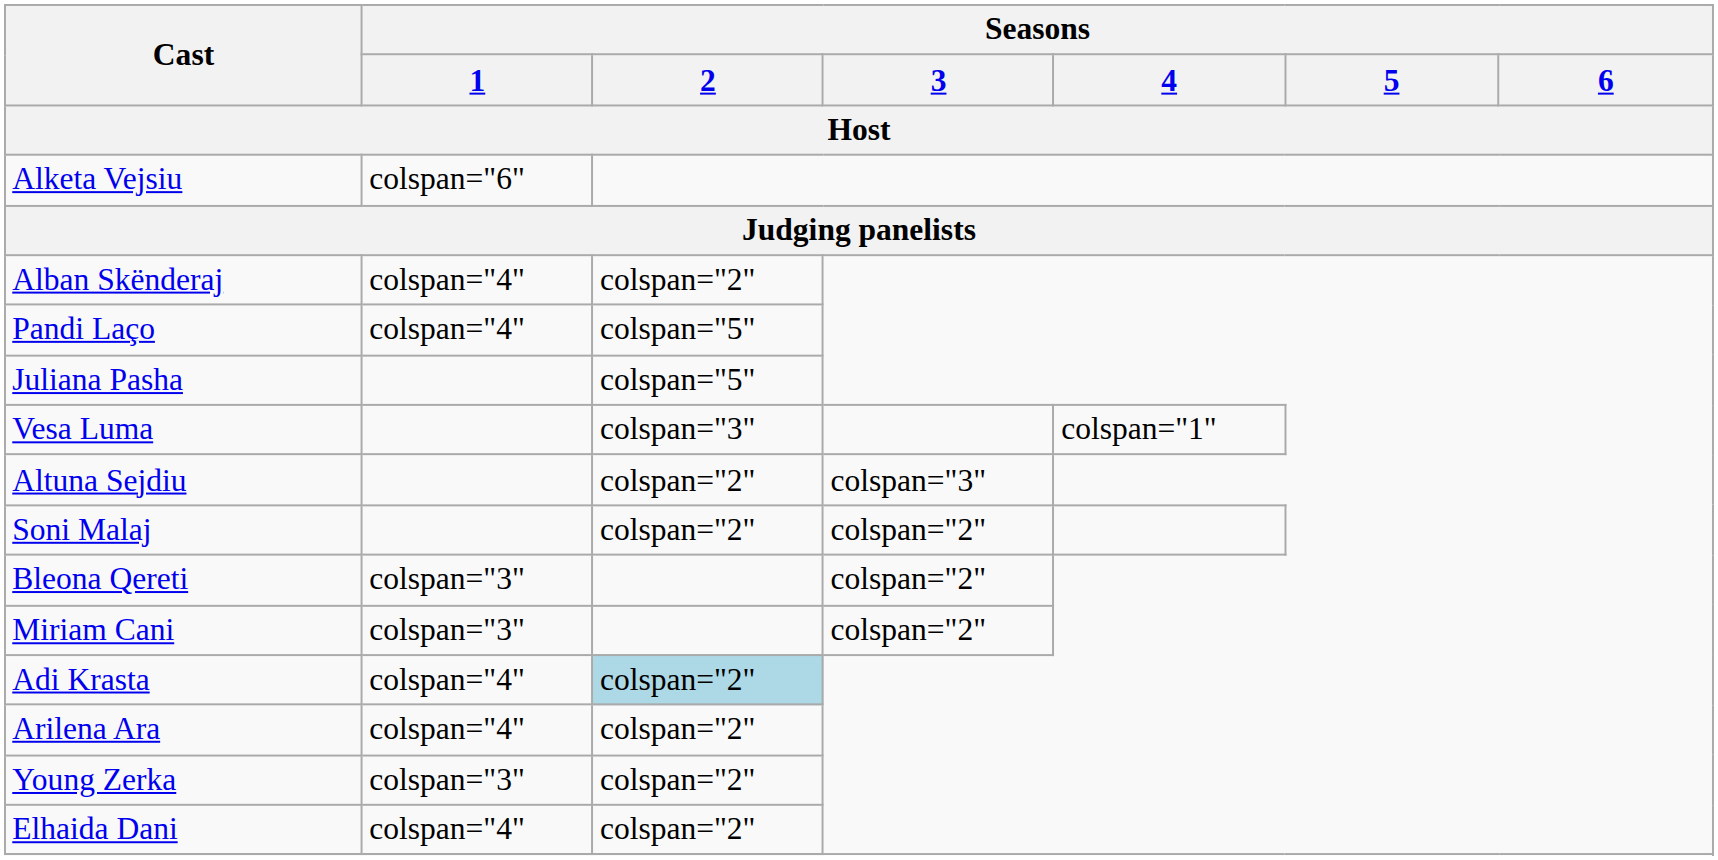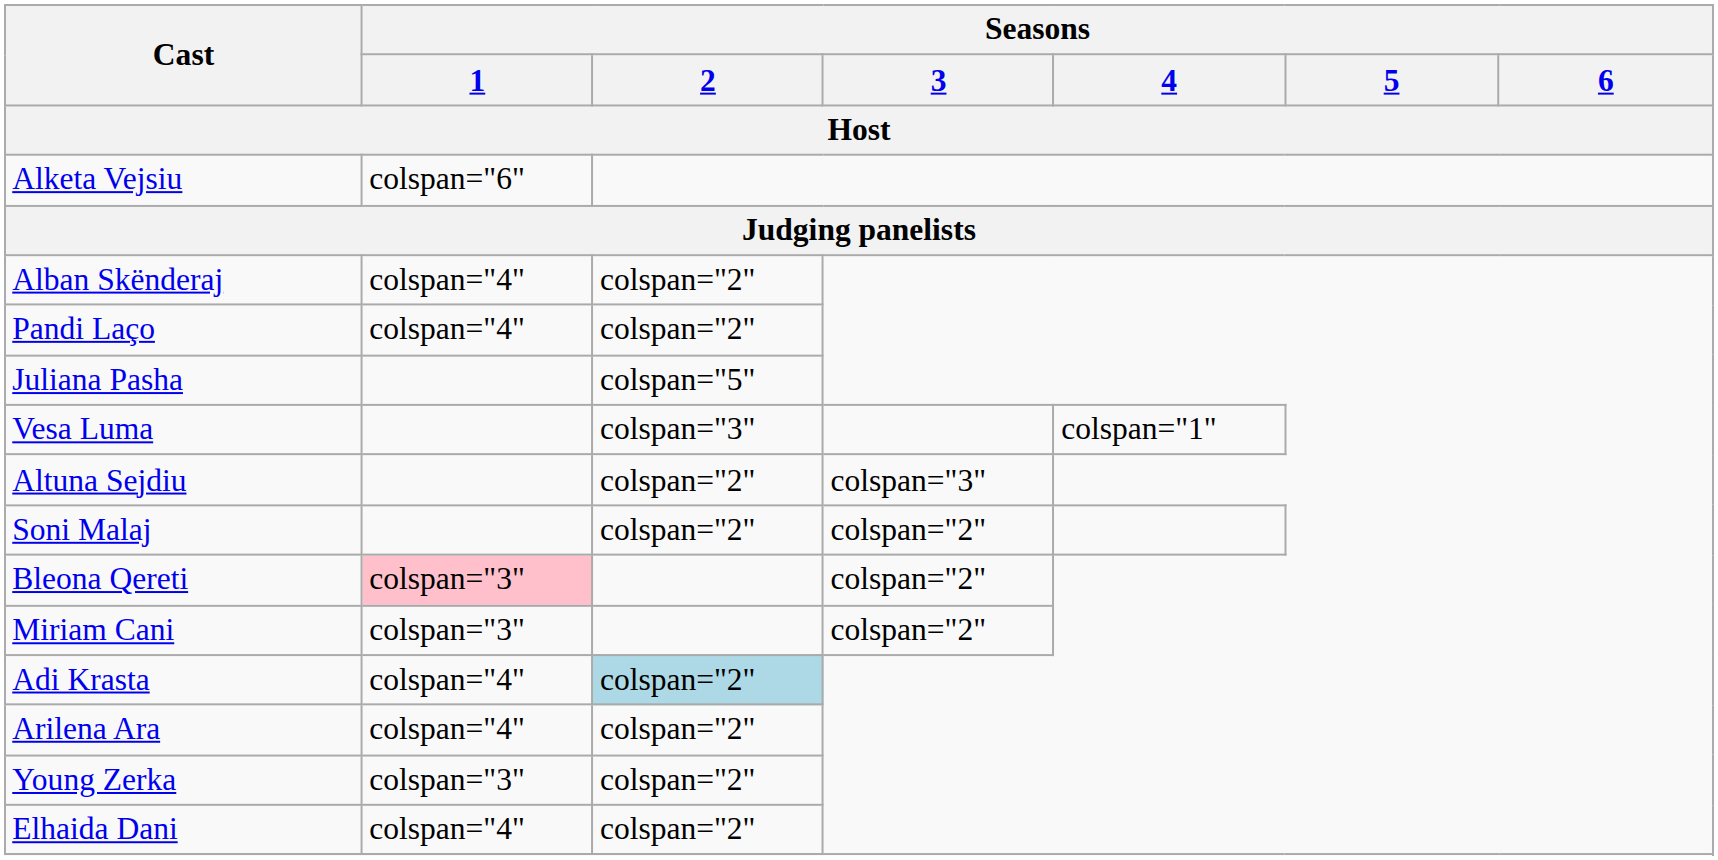(678, 329) colspan="5" -> (678, 329) colspan="2"
(447, 579) no background -> (447, 579) pink background
